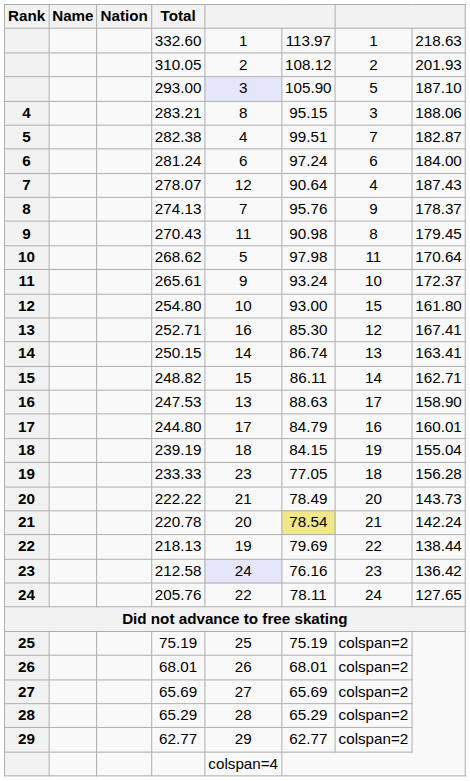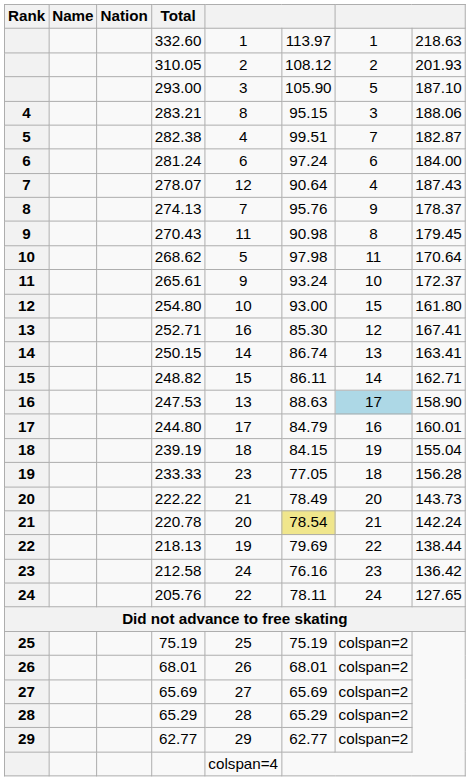(243, 88) lavender background -> (243, 88) no background
(373, 402) no background -> (373, 402) lightblue background
(243, 570) lavender background -> (243, 570) no background
